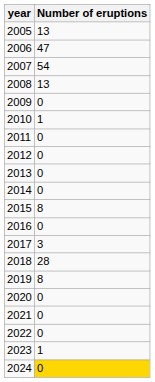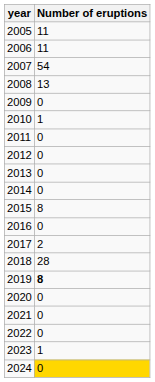(43, 31) 13 -> (43, 31) 11
(43, 48) 47 -> (43, 48) 11
(40, 244) 3 -> (40, 244) 2
(40, 279) normal -> (40, 279) bold
